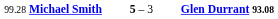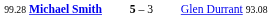(227, 9) bold -> (224, 9) normal
